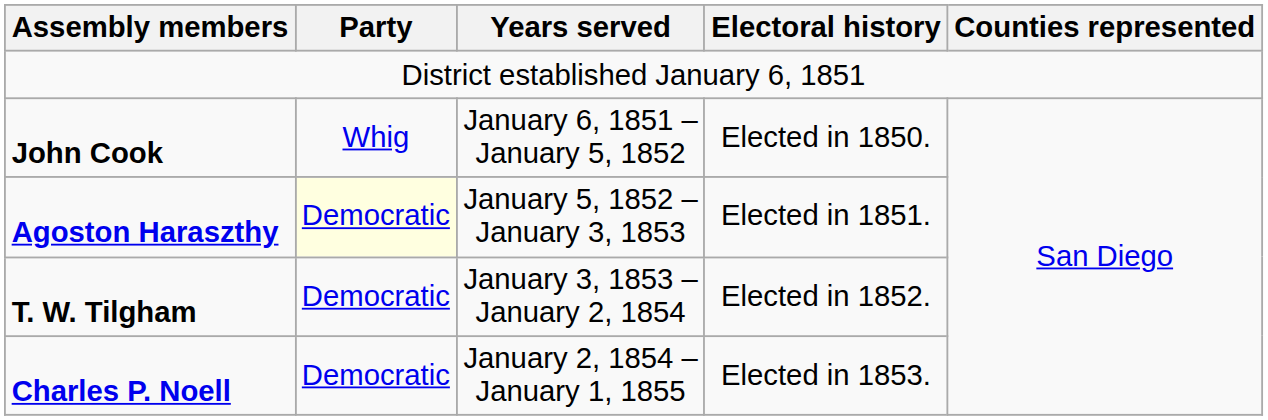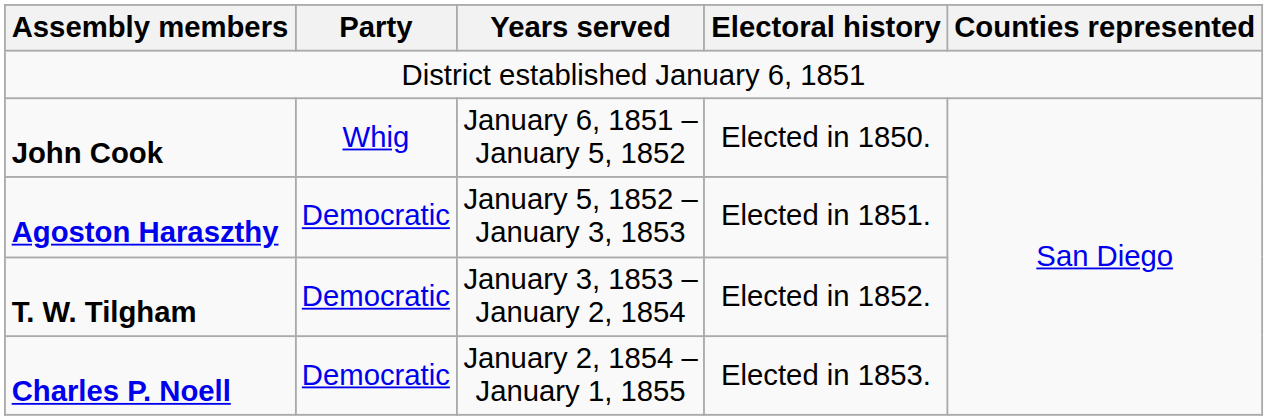(376, 216) lightyellow background -> (376, 216) no background
